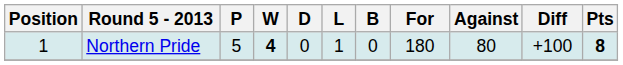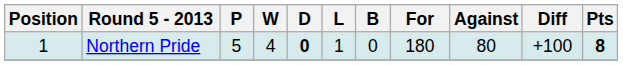(271, 46) bold -> (271, 46) normal
(305, 46) normal -> (305, 46) bold
